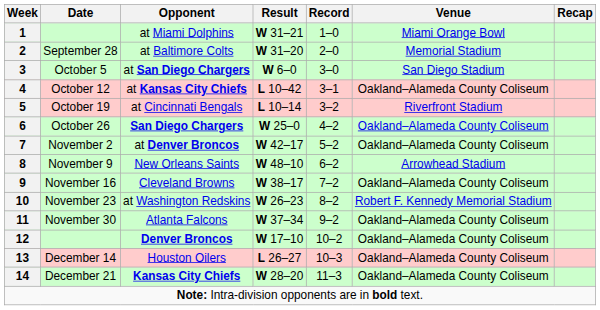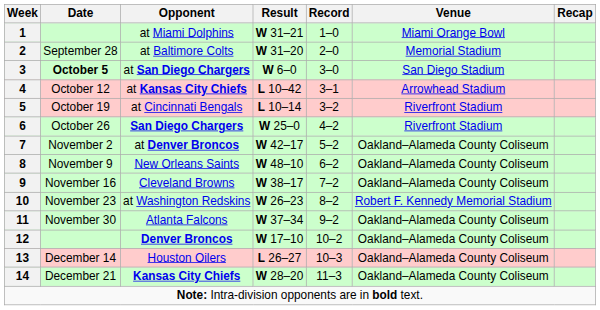(80, 70) normal -> (80, 70) bold
(453, 88) Oakland–Alameda County Coliseum -> (453, 88) Arrowhead Stadium
(453, 126) Oakland–Alameda County Coliseum -> (453, 126) Riverfront Stadium
(453, 164) Arrowhead Stadium -> (453, 164) Oakland–Alameda County Coliseum
